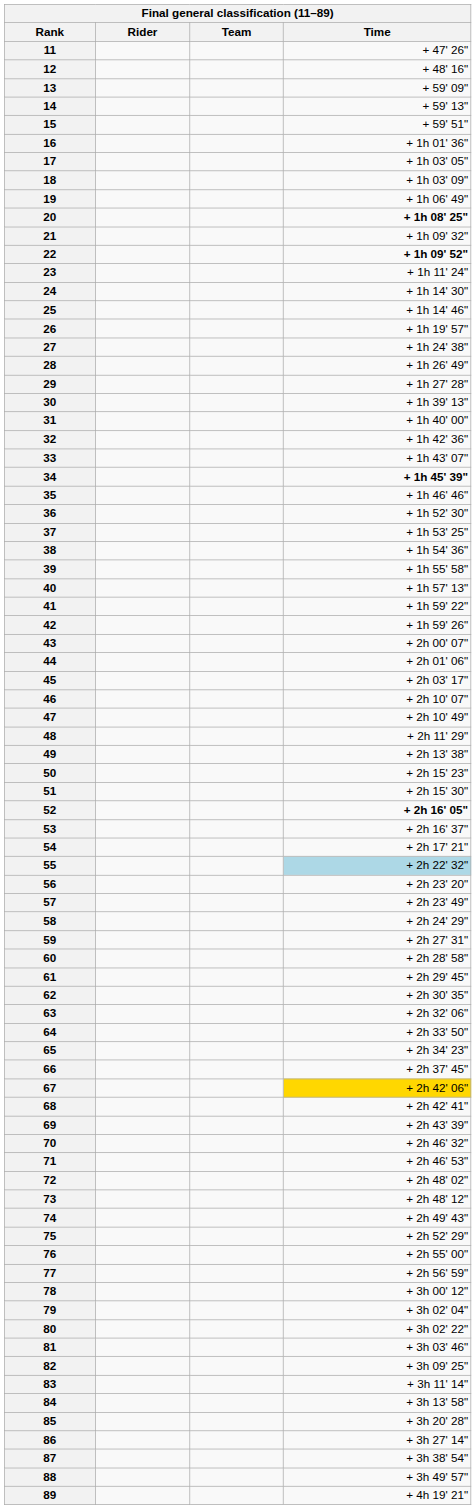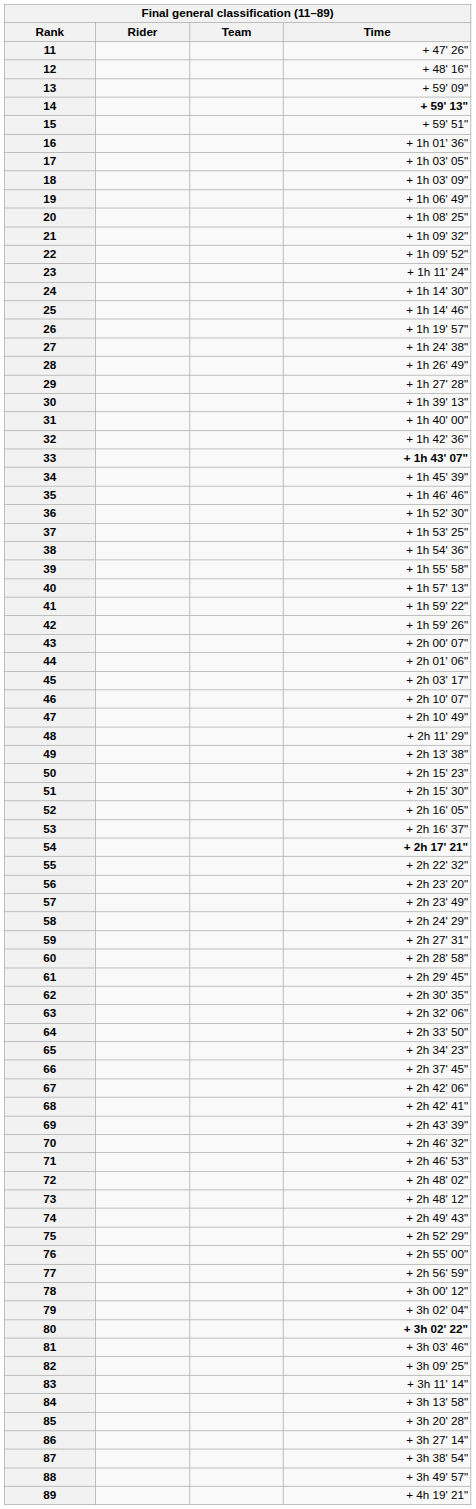(445, 106) normal -> (444, 106) bold
(436, 217) bold -> (437, 217) normal
(436, 254) bold -> (437, 254) normal
(437, 458) normal -> (436, 458) bold
(436, 476) bold -> (437, 476) normal
(436, 810) bold -> (437, 810) normal
(437, 847) normal -> (436, 847) bold
(437, 865) lightblue background -> (437, 865) no background
(437, 1088) gold background -> (437, 1088) no background
(437, 1328) normal -> (436, 1328) bold
